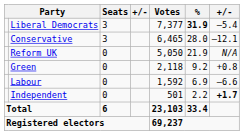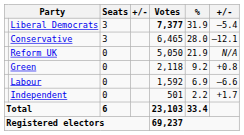(170, 25) normal -> (170, 25) bold
(197, 25) bold -> (197, 25) normal
(227, 95) bold -> (227, 95) normal
